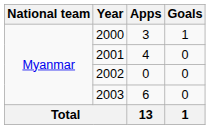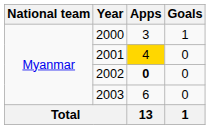(146, 54) no background -> (146, 54) gold background
(146, 74) normal -> (146, 74) bold
